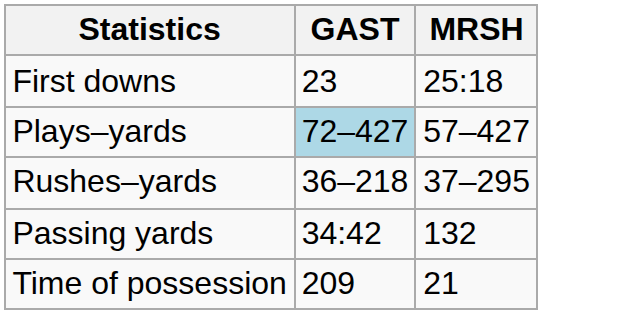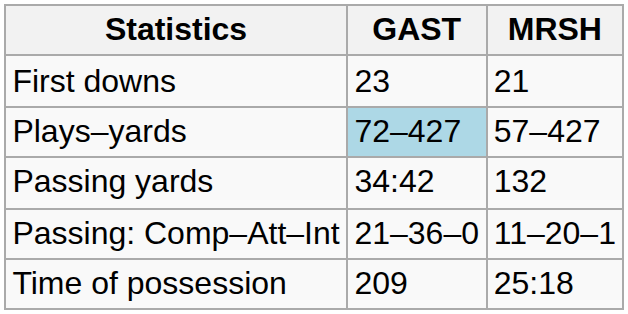(463, 80) 25:18 -> (512, 80) 21
- row: (115, 182)
+ row: (176, 232)
(441, 283) 21 -> (534, 283) 25:18
